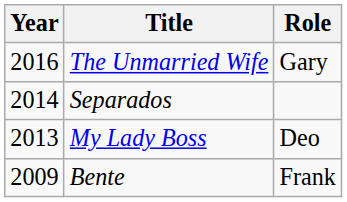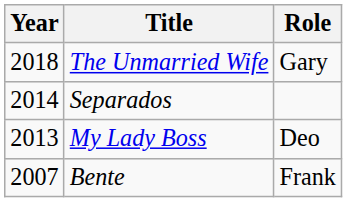(34, 61) 2016 -> (34, 61) 2018
(34, 176) 2009 -> (34, 176) 2007
